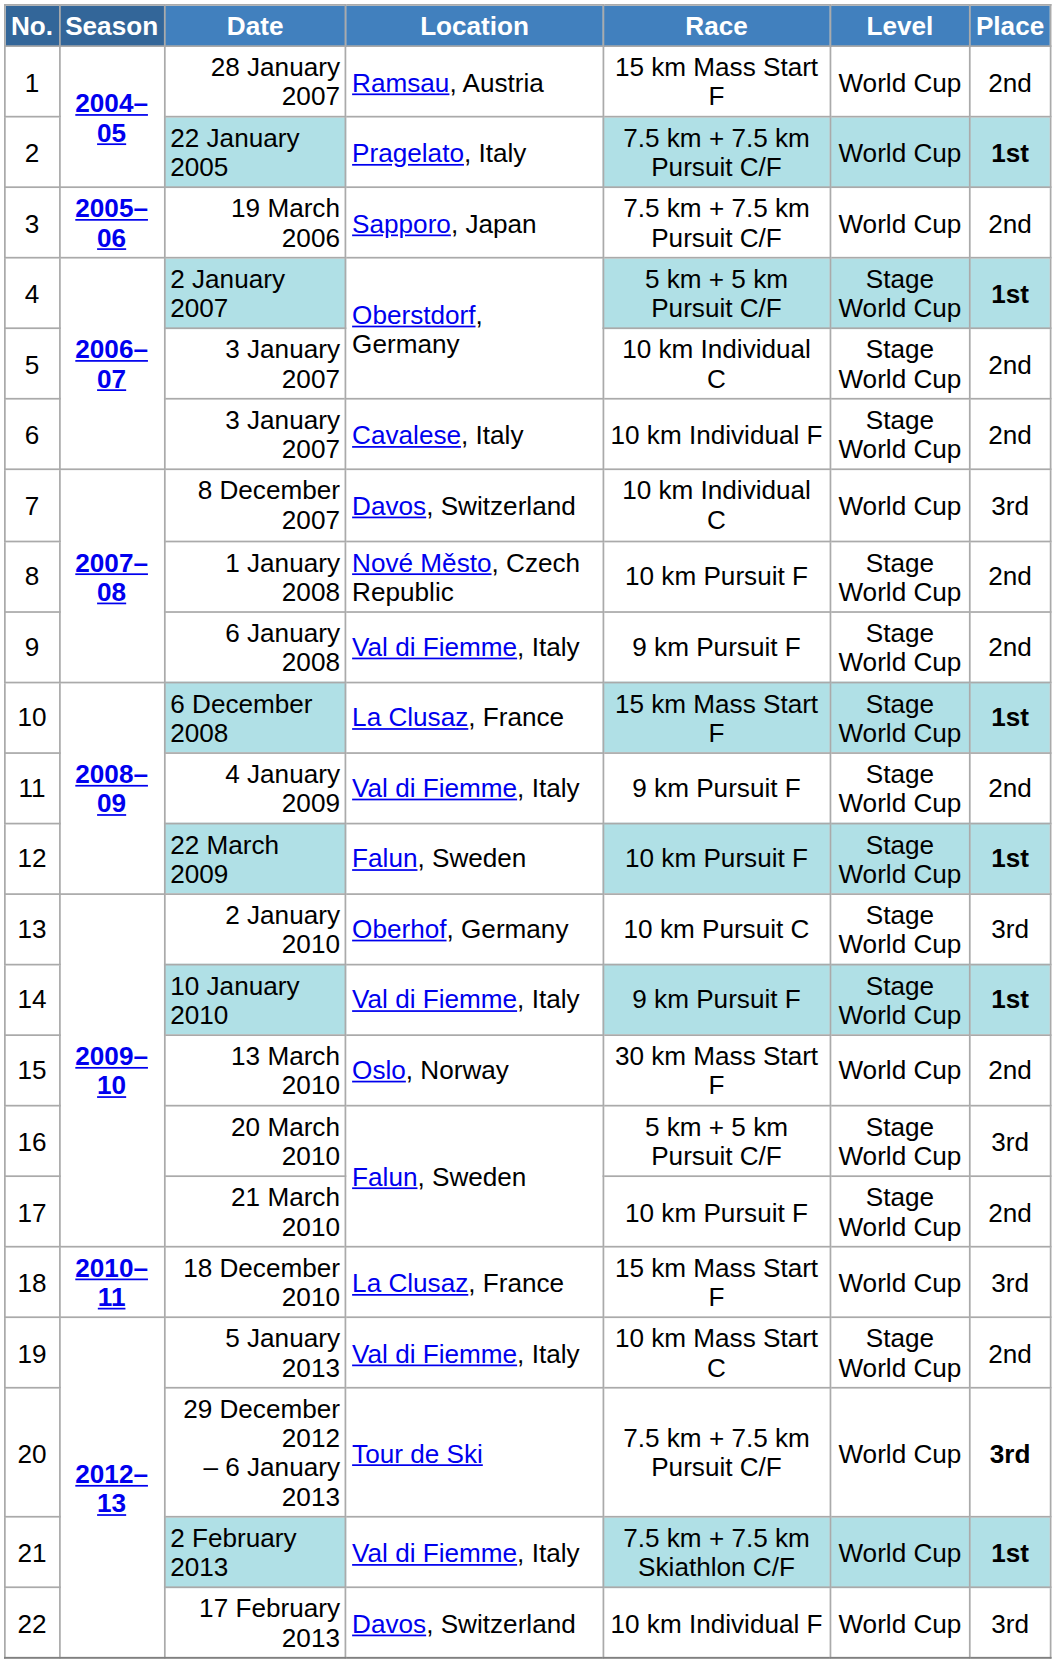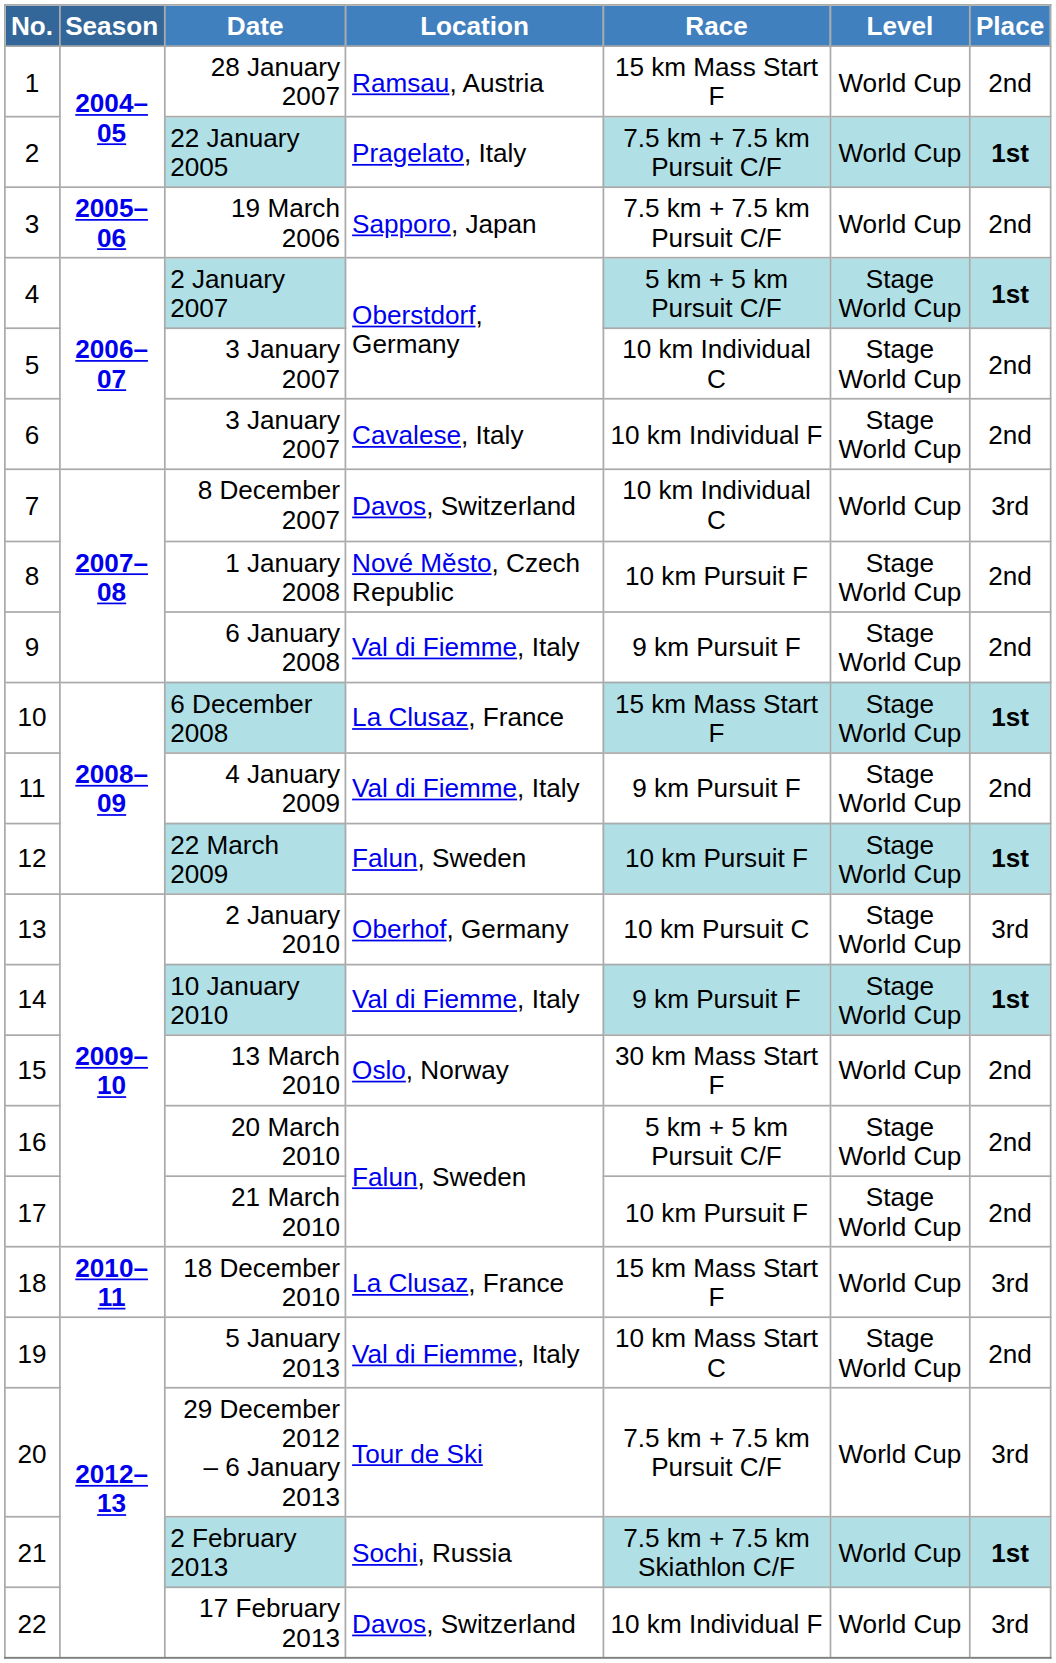(1010, 1141) 3rd -> (1010, 1141) 2nd
(1010, 1453) bold -> (1010, 1453) normal
(466, 1553) Val di Fiemme, Italy -> (432, 1553) Sochi, Russia
